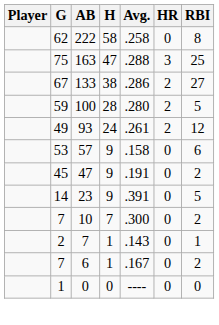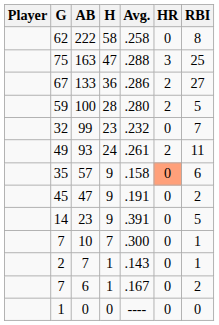(110, 83) 38 -> (110, 83) 36
+ row: (85, 128)
(198, 128) 12 -> (198, 151) 11
(61, 151) 53 -> (61, 173) 35
(168, 151) no background -> (168, 173) lightsalmon background
(198, 219) 2 -> (198, 241) 1
